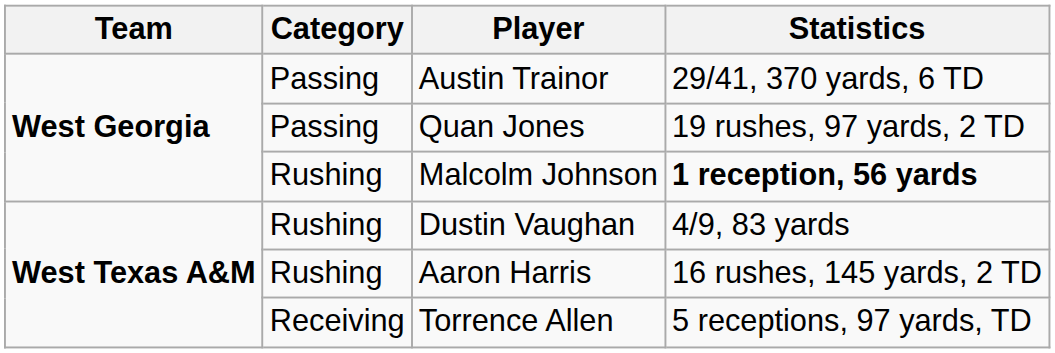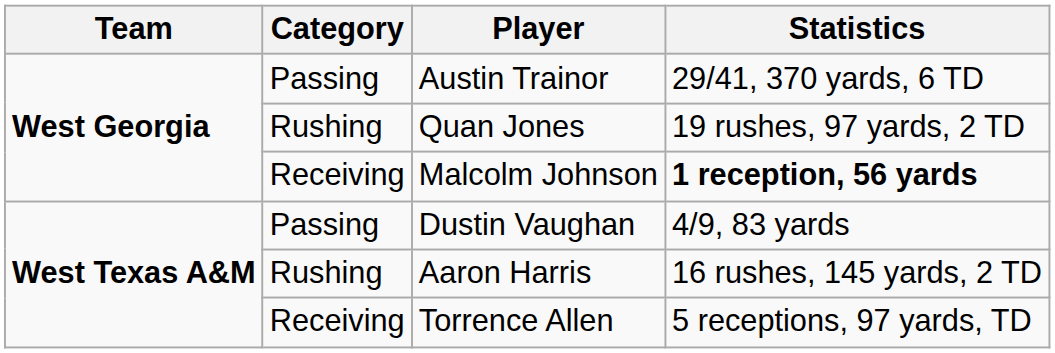(324, 127) Passing -> (326, 127) Rushing
(326, 175) Rushing -> (337, 175) Receiving
(326, 224) Rushing -> (324, 224) Passing
